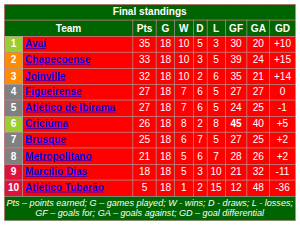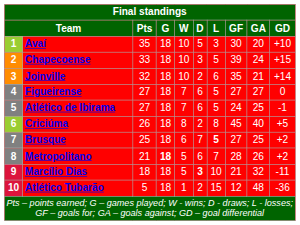(236, 124) bold -> (236, 124) normal
(216, 140) normal -> (216, 140) bold
(165, 156) normal -> (165, 156) bold
(200, 172) normal -> (200, 172) bold
